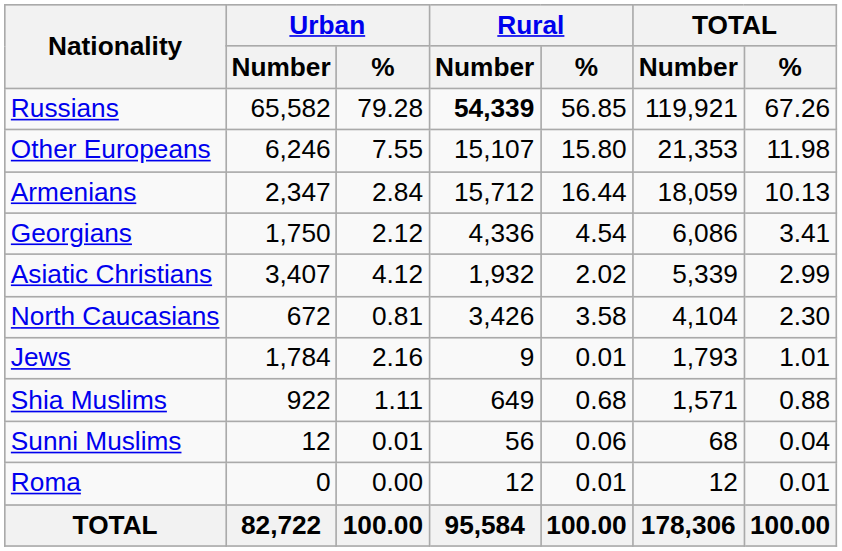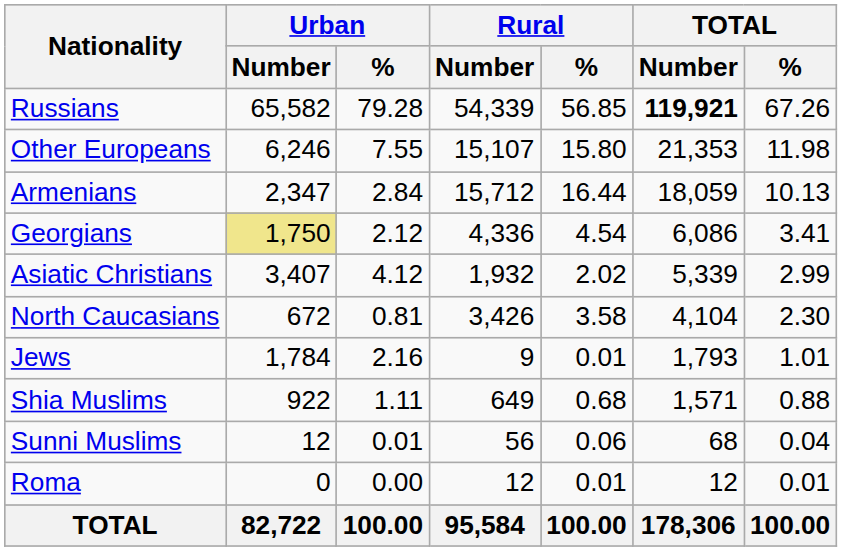(494, 108) bold -> (494, 108) normal
(691, 108) normal -> (691, 108) bold
(298, 233) no background -> (298, 233) khaki background
